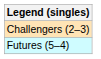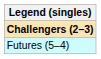(48, 29) normal -> (50, 29) bold
